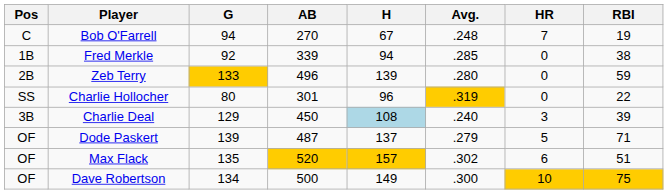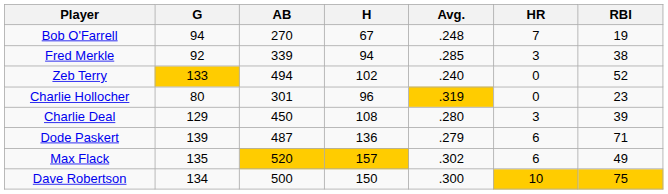- column: (26, 14)
(544, 55) 0 -> (536, 55) 3
(307, 76) 496 -> (282, 76) 494
(386, 76) 139 -> (367, 76) 102
(465, 76) .280 -> (451, 76) .240
(623, 76) 59 -> (621, 76) 52
(623, 96) 22 -> (621, 96) 23
(386, 117) lightblue background -> (367, 117) no background
(465, 117) .240 -> (451, 117) .280
(386, 138) 137 -> (367, 138) 136
(544, 138) 5 -> (536, 138) 6
(623, 158) 51 -> (621, 158) 49
(386, 179) 149 -> (367, 179) 150
